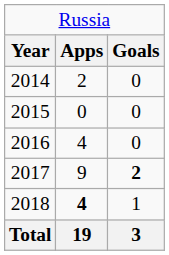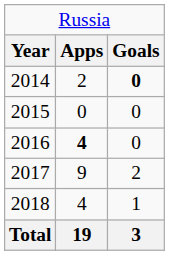(136, 81) normal -> (136, 81) bold
(82, 142) normal -> (82, 142) bold
(136, 173) bold -> (136, 173) normal
(82, 204) bold -> (82, 204) normal
